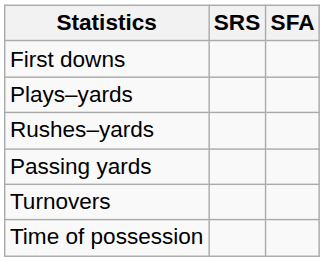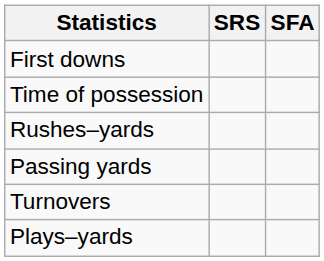rows swapped: (71, 94) <-> (107, 237)
